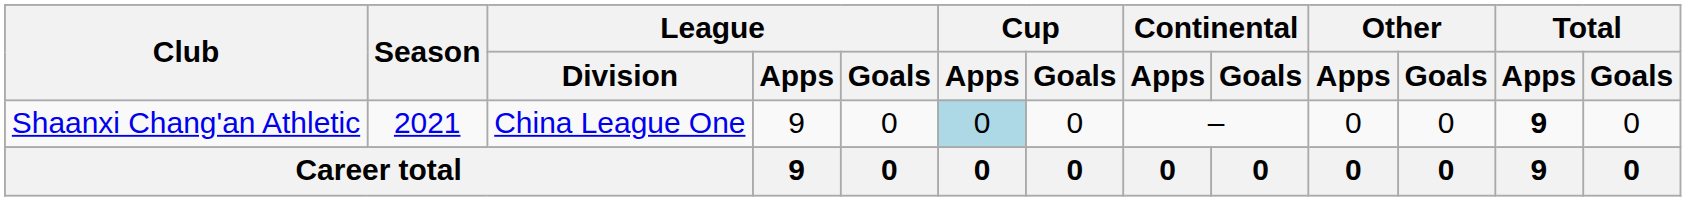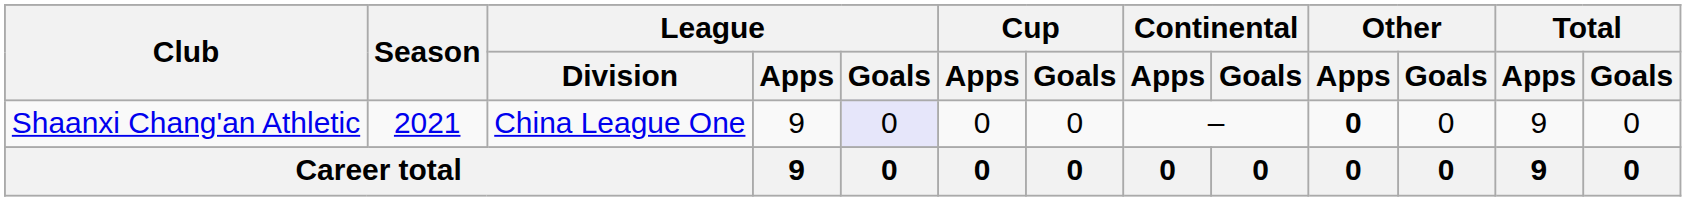(889, 123) no background -> (889, 123) lavender background
(982, 123) lightblue background -> (982, 123) no background
(1353, 123) normal -> (1353, 123) bold
(1539, 123) bold -> (1539, 123) normal
